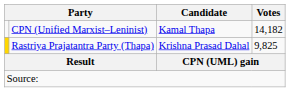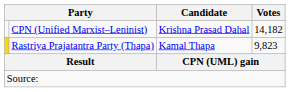(187, 29) Kamal Thapa -> (204, 29) Krishna Prasad Dahal
(204, 45) Krishna Prasad Dahal -> (187, 45) Kamal Thapa
(266, 45) 9,825 -> (266, 45) 9,823
